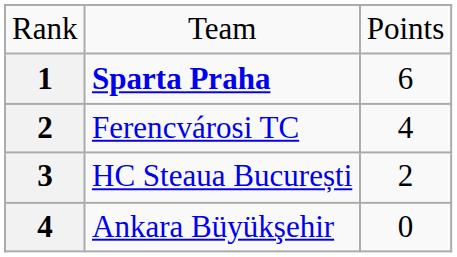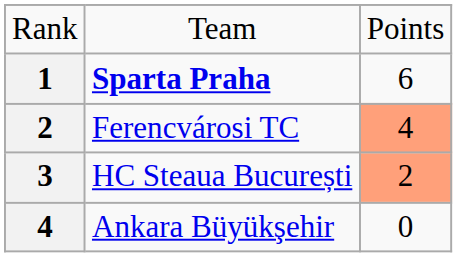(405, 127) no background -> (405, 127) lightsalmon background
(405, 176) no background -> (405, 176) lightsalmon background
